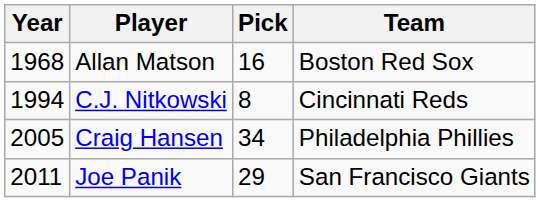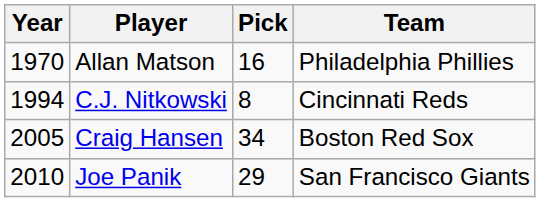(37, 61) 1968 -> (37, 61) 1970
(386, 61) Boston Red Sox -> (406, 61) Philadelphia Phillies
(406, 138) Philadelphia Phillies -> (386, 138) Boston Red Sox
(36, 176) 2011 -> (37, 176) 2010
